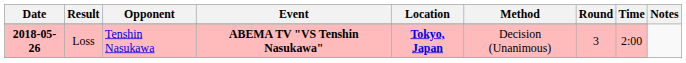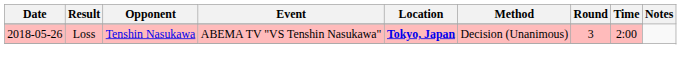(34, 41) bold -> (35, 34) normal
(294, 41) bold -> (291, 34) normal
